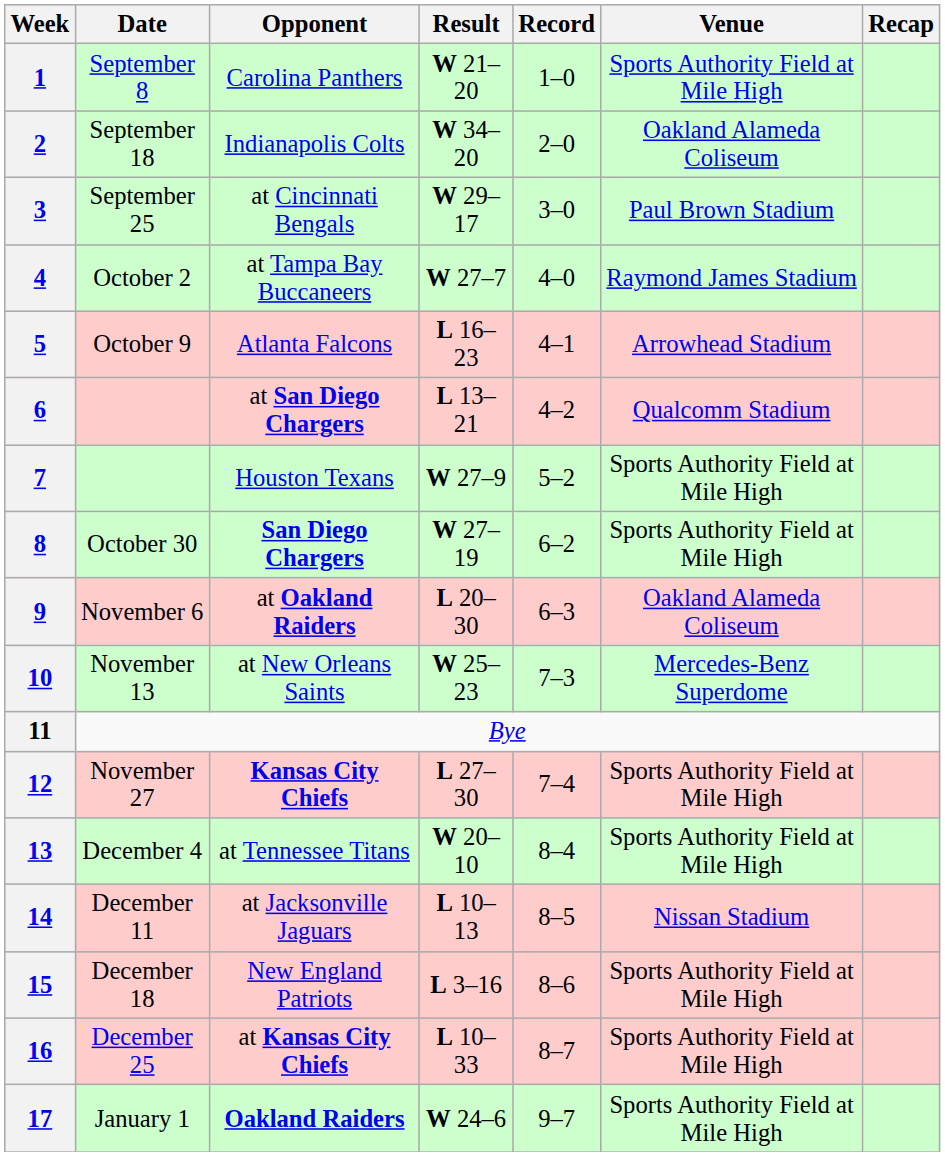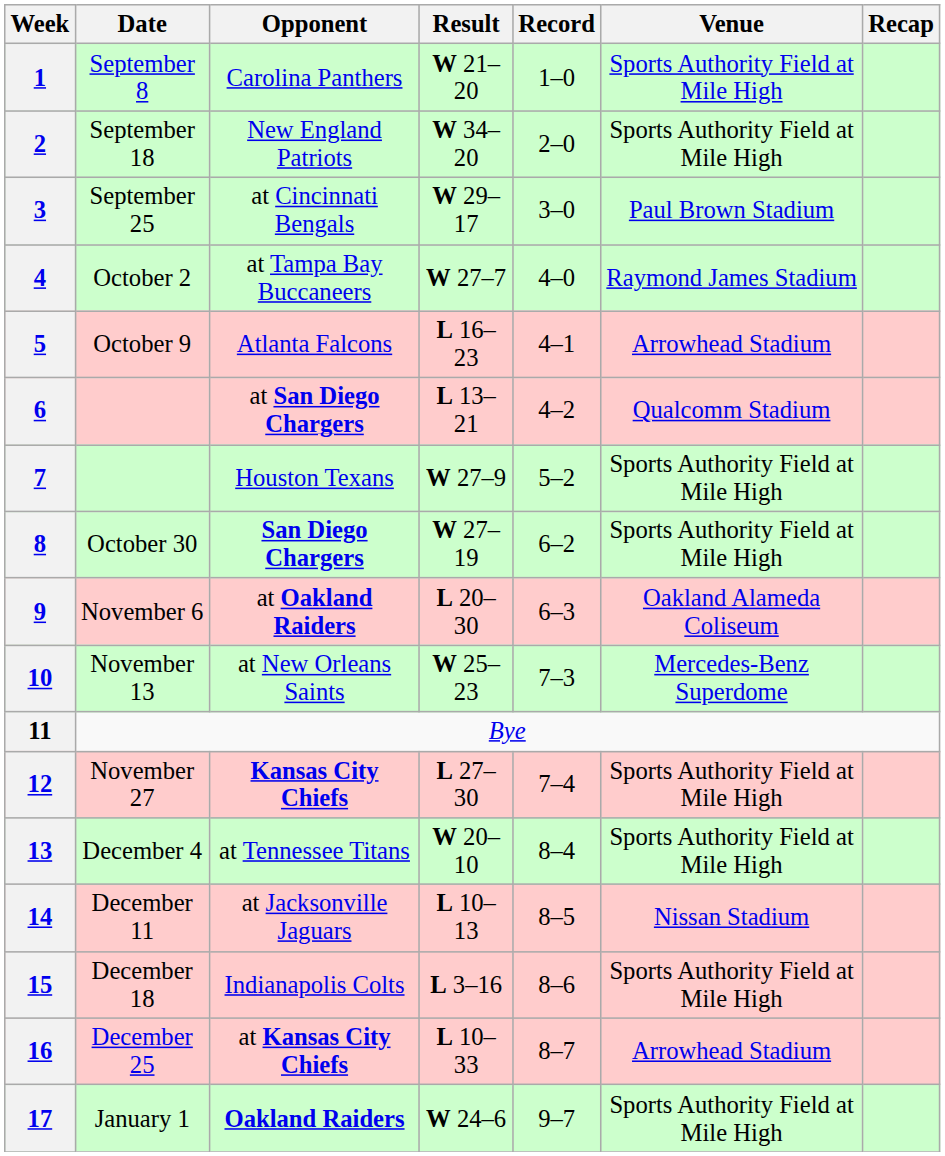(315, 143) Indianapolis Colts -> (315, 143) New England Patriots
(732, 143) Oakland Alameda Coliseum -> (732, 143) Sports Authority Field at Mile High
(315, 984) New England Patriots -> (315, 984) Indianapolis Colts
(732, 1051) Sports Authority Field at Mile High -> (732, 1051) Arrowhead Stadium
